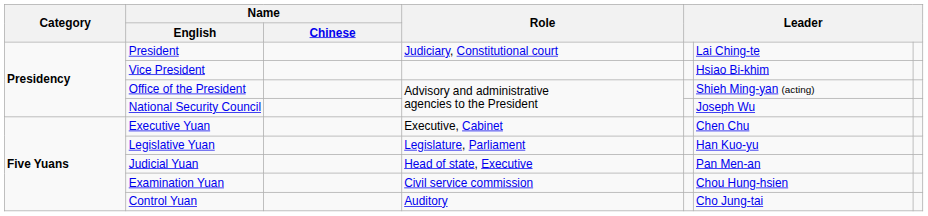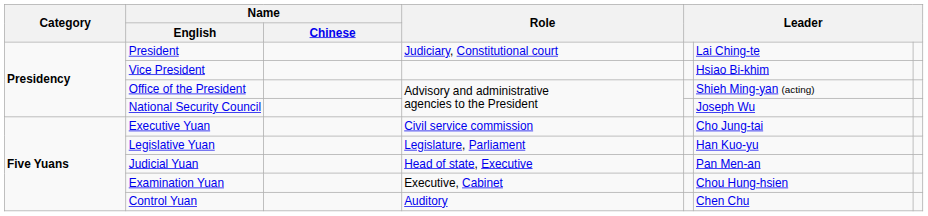(454, 126) Executive, Cabinet -> (469, 126) Civil service commission
(723, 126) Chen Chu -> (730, 126) Cho Jung-tai
(469, 182) Civil service commission -> (454, 182) Executive, Cabinet
(730, 201) Cho Jung-tai -> (723, 201) Chen Chu
